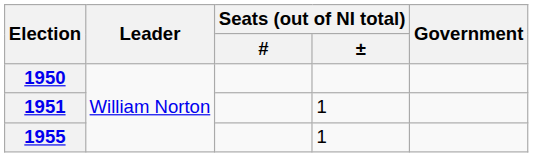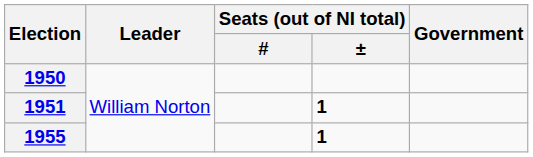(322, 107) normal -> (322, 107) bold
(322, 136) normal -> (322, 136) bold
